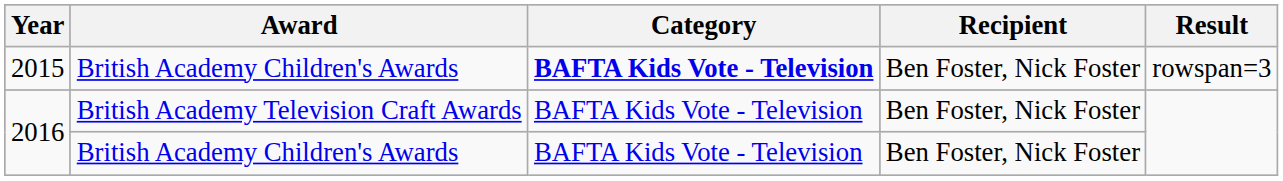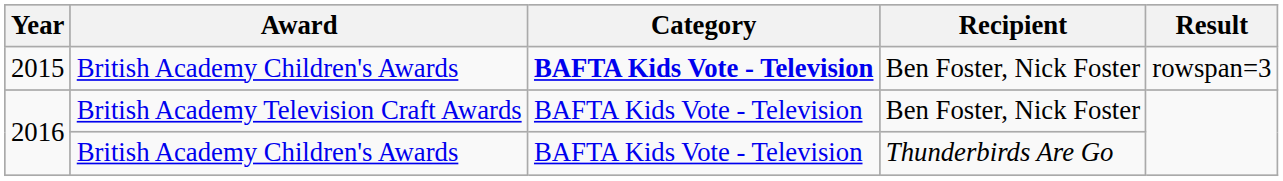(1013, 152) Ben Foster, Nick Foster -> (1000, 152) Thunderbirds Are Go
